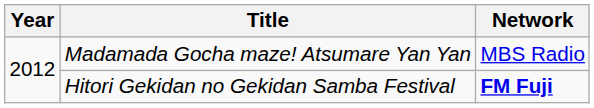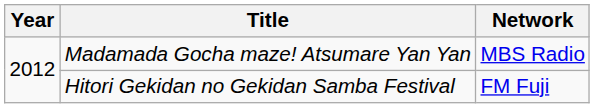(517, 86) bold -> (515, 86) normal
